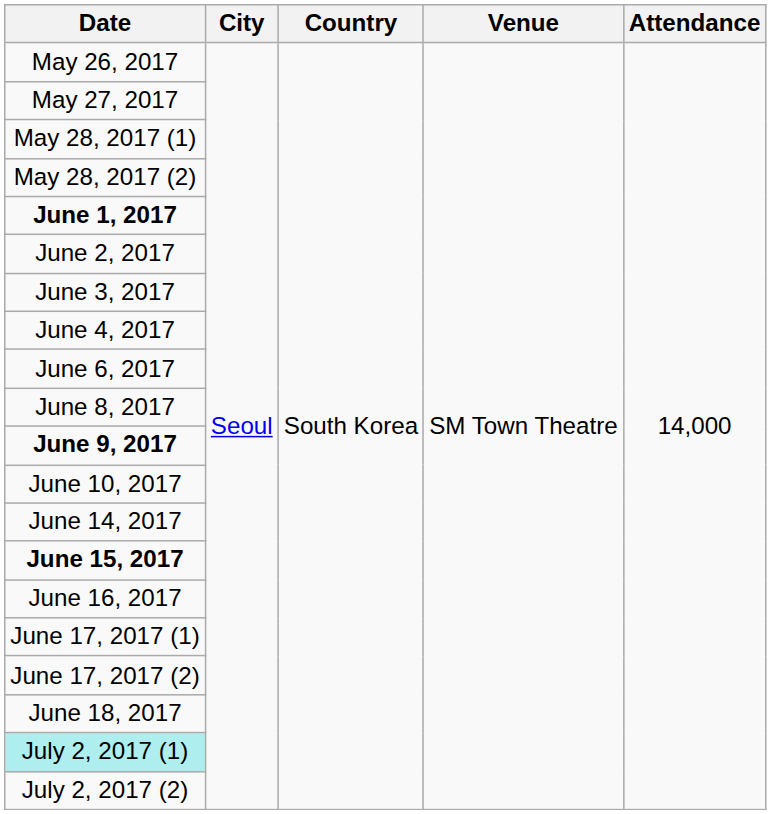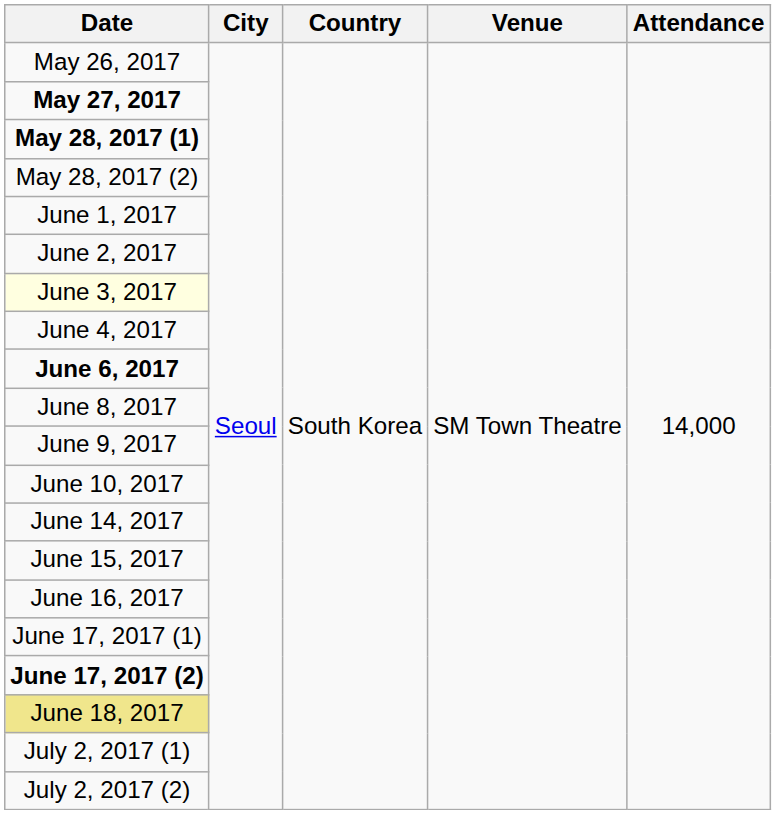(105, 100) normal -> (107, 100) bold
(105, 138) normal -> (107, 138) bold
(105, 215) bold -> (107, 215) normal
(105, 291) no background -> (107, 291) lightyellow background
(105, 368) normal -> (107, 368) bold
(105, 445) bold -> (107, 445) normal
(105, 560) bold -> (107, 560) normal
(105, 675) normal -> (107, 675) bold
(105, 713) no background -> (107, 713) khaki background
(105, 751) paleturquoise background -> (107, 751) no background
